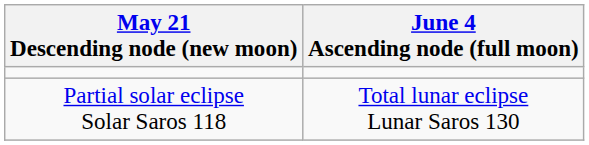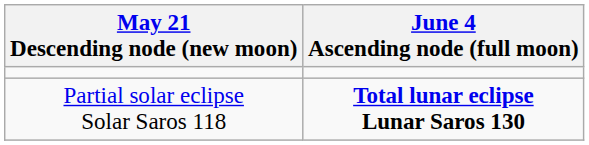(443, 108) normal -> (443, 108) bold
